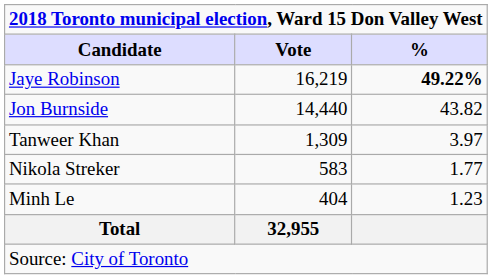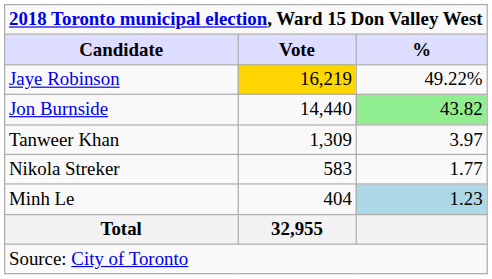(321, 79) no background -> (326, 79) gold background
(452, 79) bold -> (453, 79) normal
(461, 109) no background -> (461, 109) lightgreen background
(466, 199) no background -> (466, 199) lightblue background
